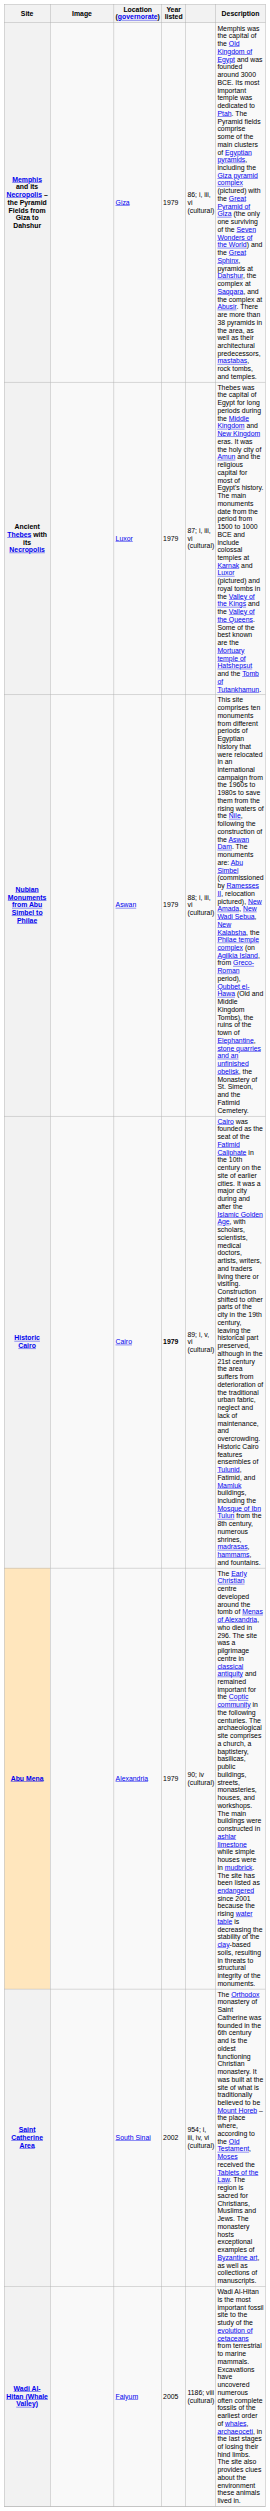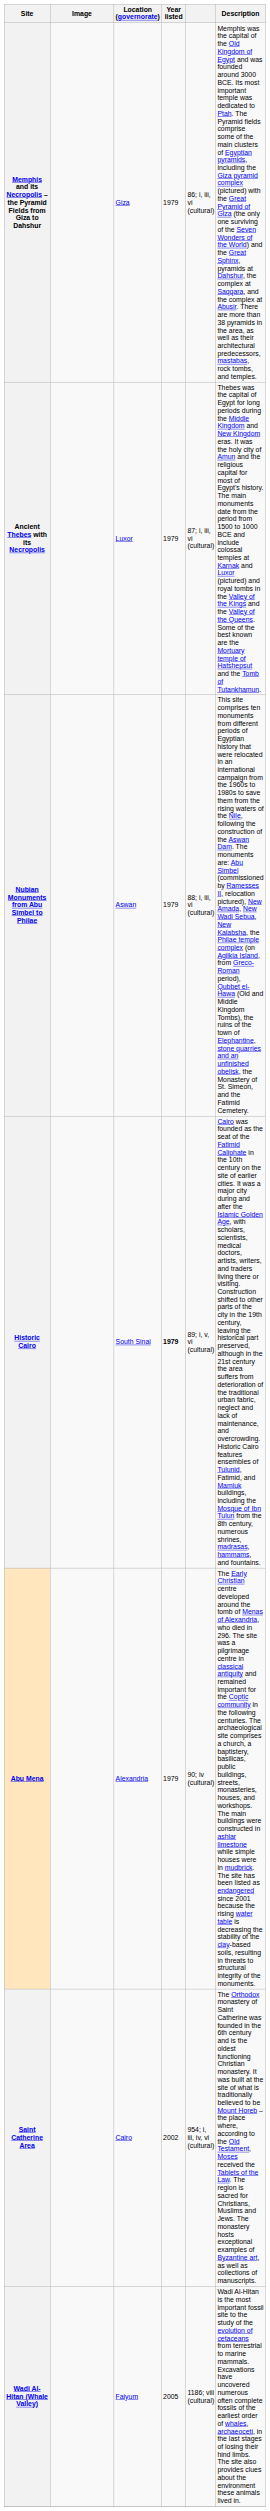(124, 1342) Cairo -> (133, 1342) South Sinai
(133, 2138) South Sinai -> (124, 2138) Cairo
